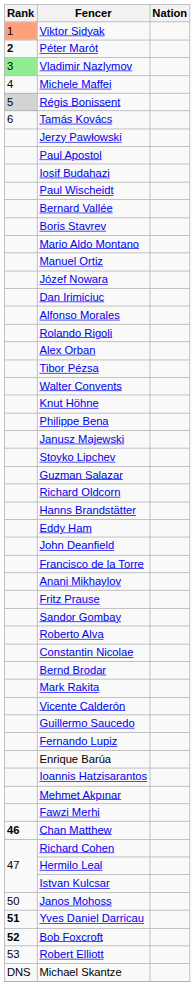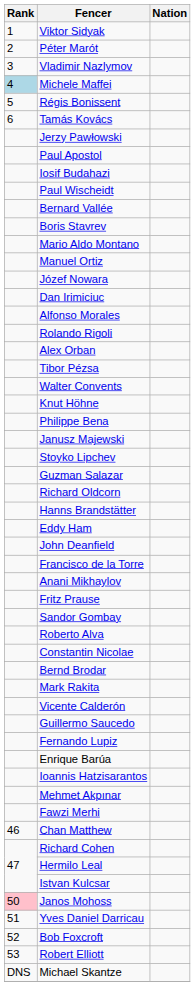(10, 31) lightsalmon background -> (10, 31) no background
(10, 48) bold -> (10, 48) normal
(10, 66) lightgreen background -> (10, 66) no background
(10, 84) no background -> (10, 84) lightblue background
(10, 102) lightgrey background -> (10, 102) no background
(13, 830) bold -> (13, 830) normal
(13, 901) no background -> (13, 901) pink background
(13, 919) bold -> (13, 919) normal
(13, 937) bold -> (13, 937) normal
